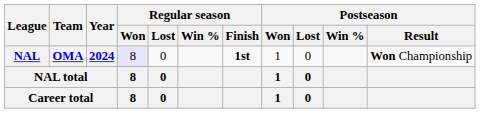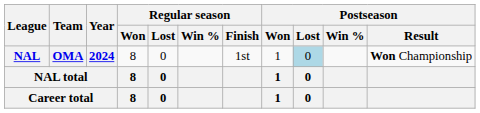(133, 56) lavender background -> (133, 56) no background
(242, 56) bold -> (242, 56) normal
(308, 56) no background -> (308, 56) lightblue background
